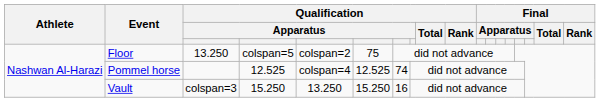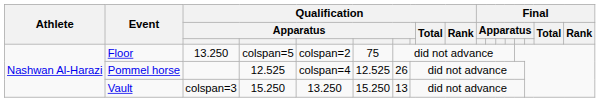(401, 71) 74 -> (401, 71) 26
(401, 89) 16 -> (401, 89) 13
